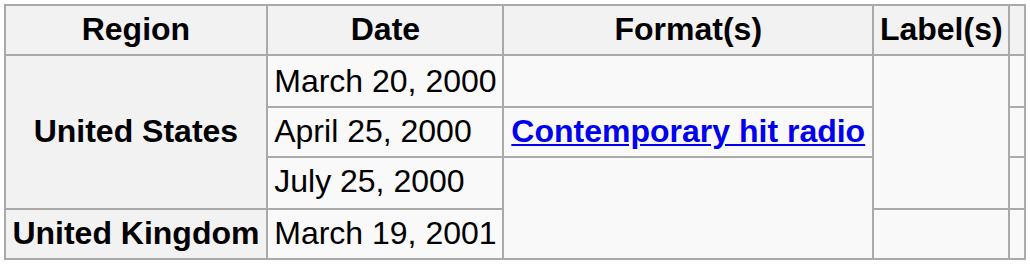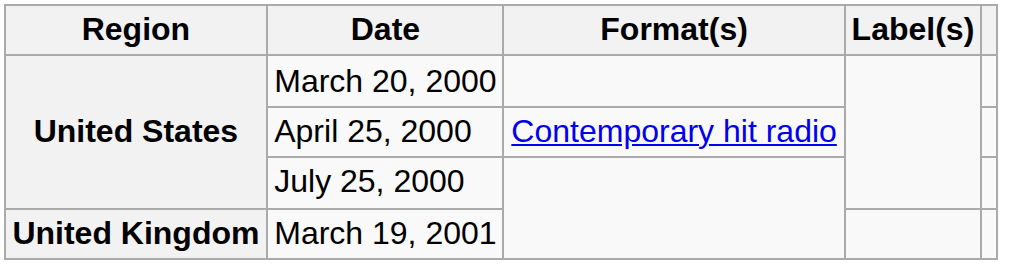(688, 131) bold -> (674, 131) normal
